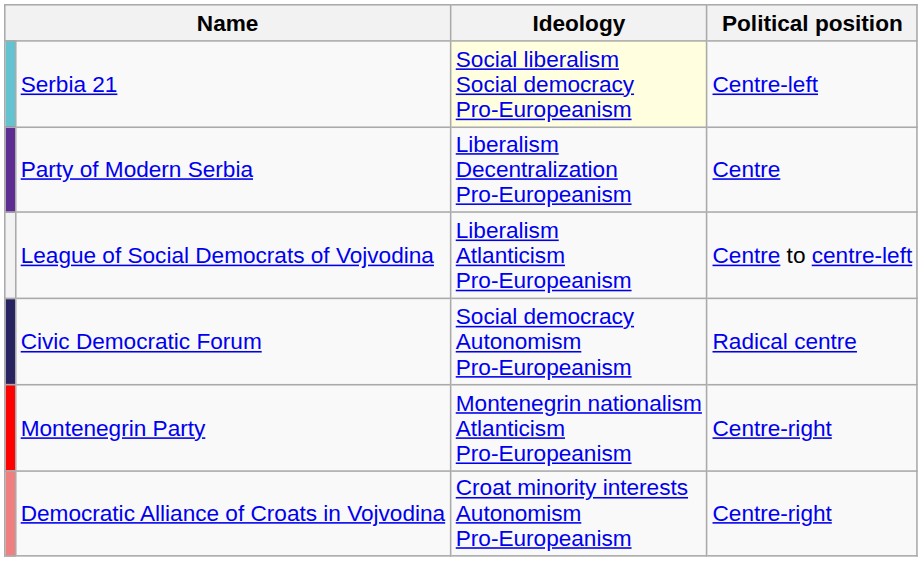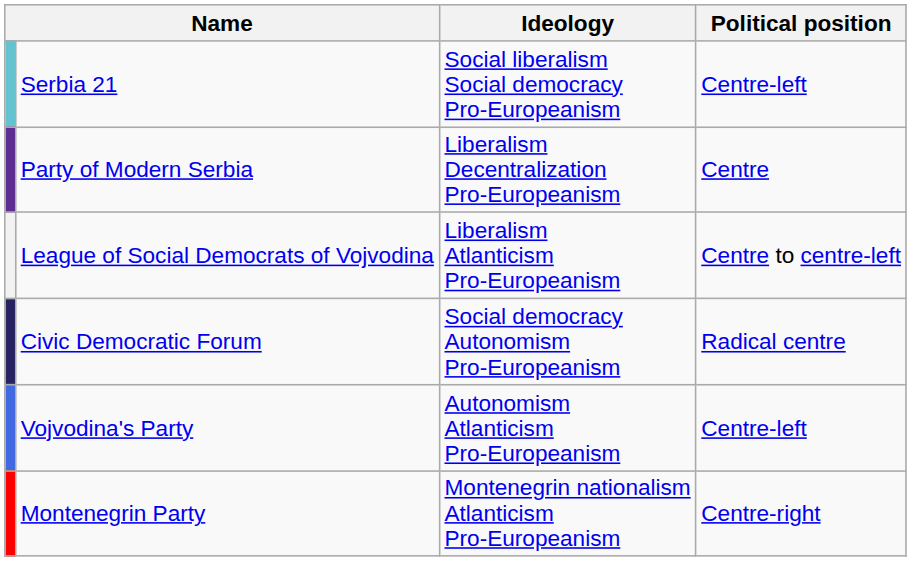(545, 84) lightyellow background -> (534, 84) no background
+ row: (107, 428)
- row: (233, 514)
